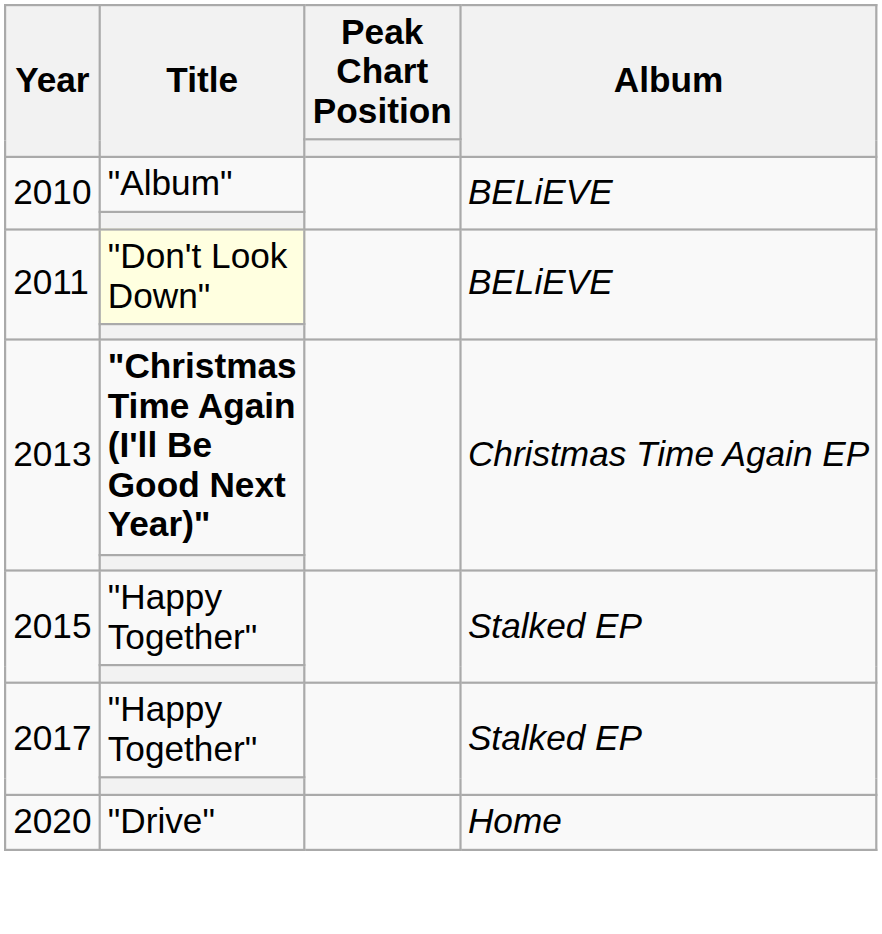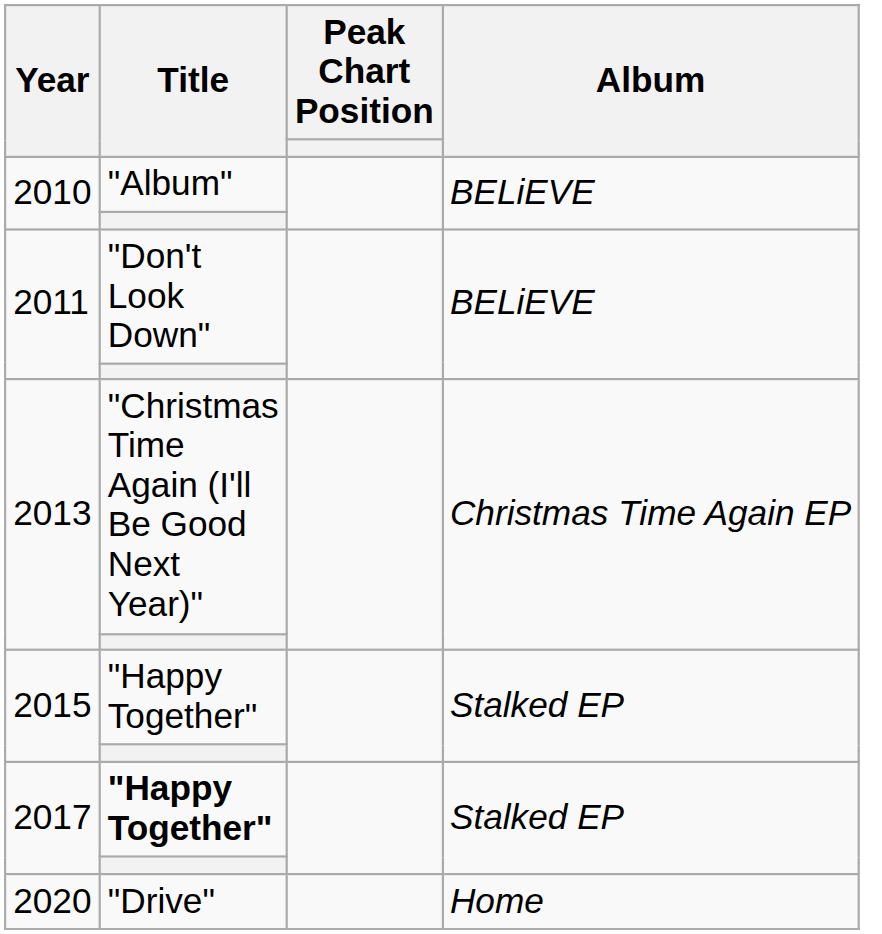(198, 275) lightyellow background -> (159, 295) no background
(202, 446) bold -> (193, 505) normal
(182, 729) normal -> (190, 808) bold
